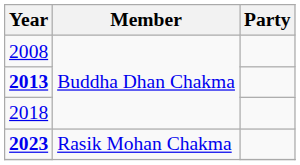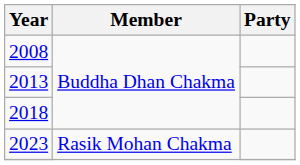(29, 81) bold -> (29, 81) normal
(29, 143) bold -> (29, 143) normal
